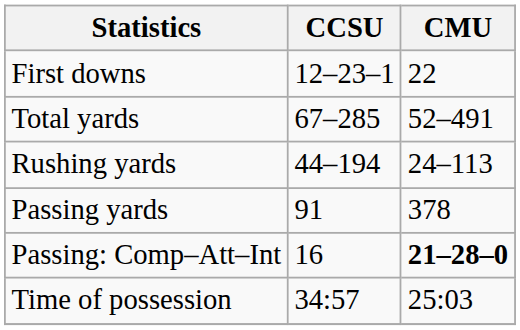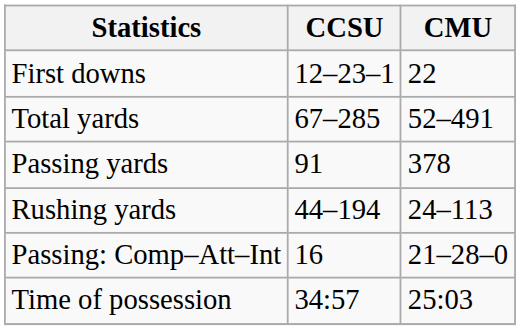rows swapped: (94, 164) <-> (90, 209)
(458, 254) bold -> (458, 254) normal
